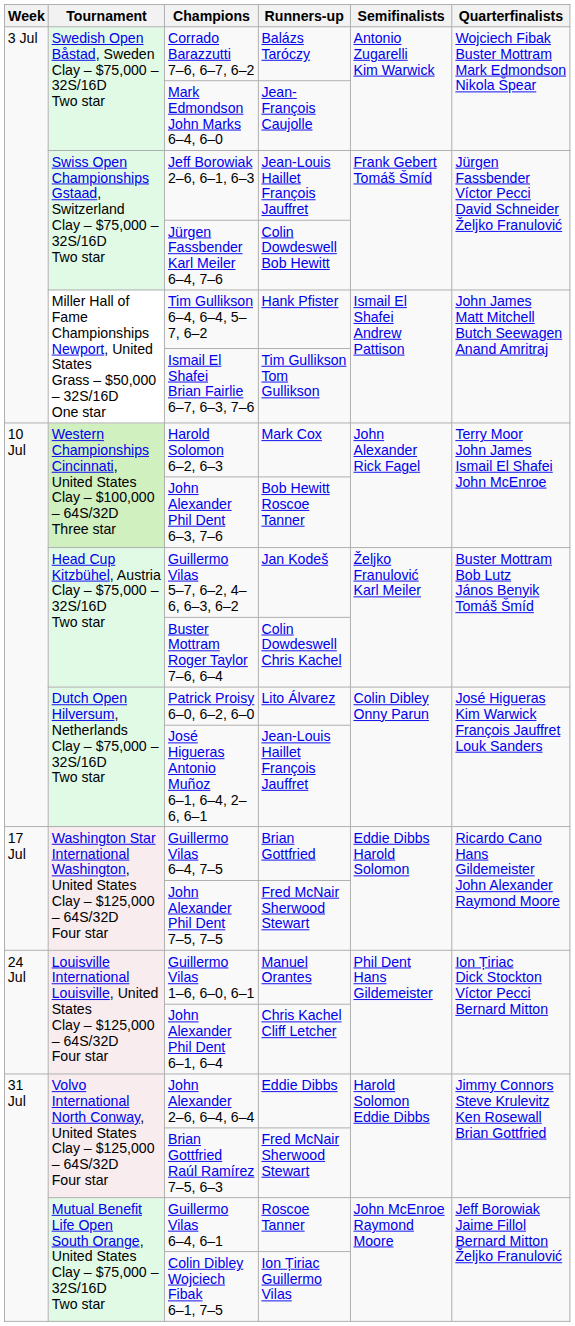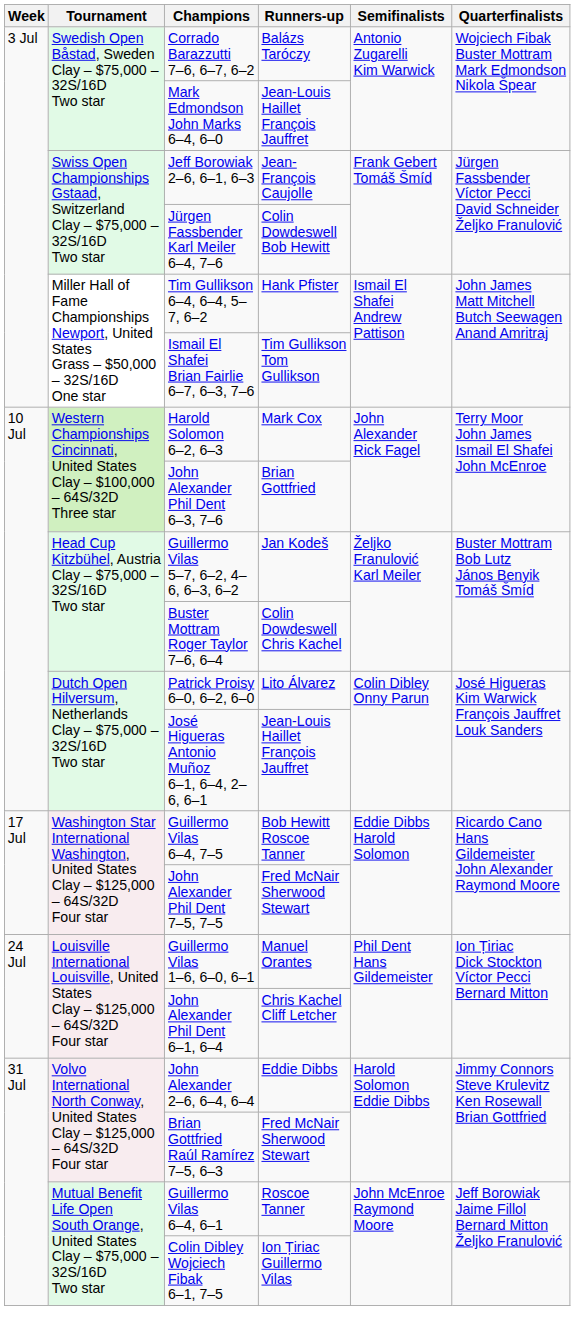(289, 108) Jean-François Caujolle -> (296, 116) Jean-Louis Haillet François Jauffret
(296, 186) Jean-Louis Haillet François Jauffret -> (289, 178) Jean-François Caujolle
(296, 504) Bob Hewitt Roscoe Tanner -> (289, 481) Brian Gottfried
(289, 846) Brian Gottfried -> (296, 838) Bob Hewitt Roscoe Tanner
